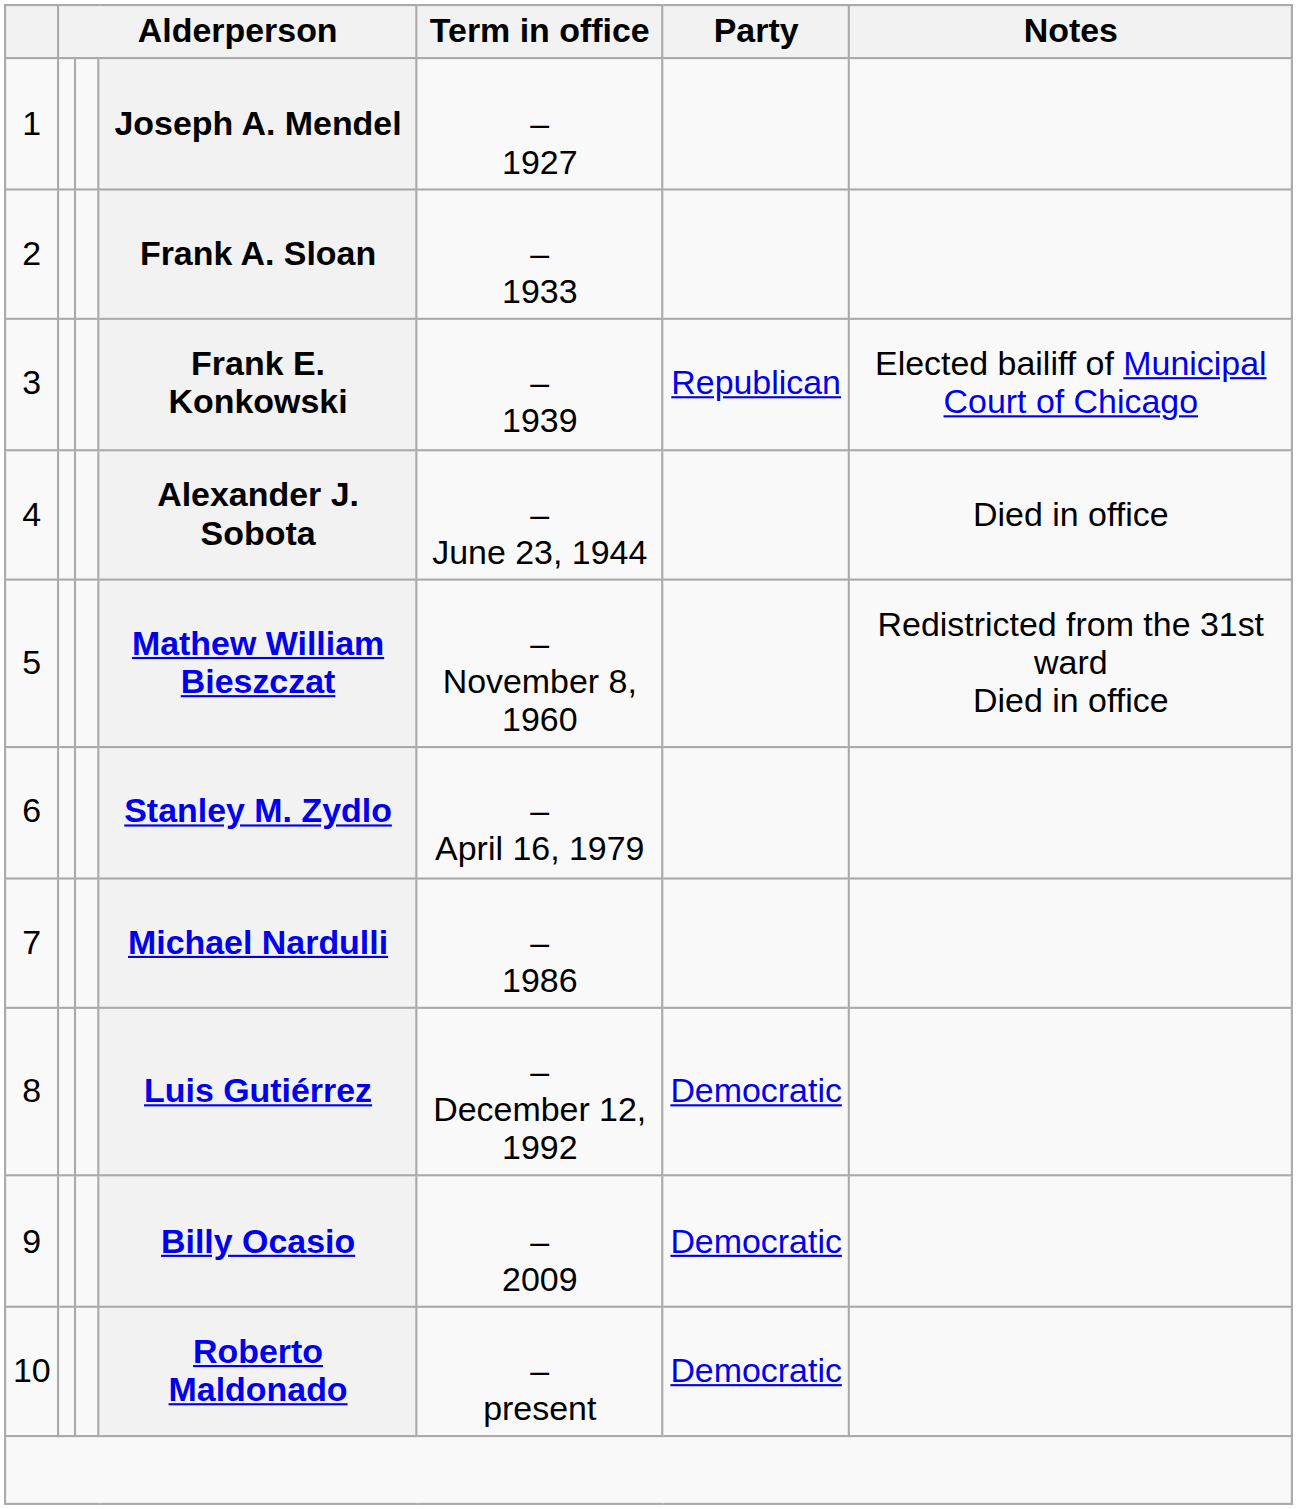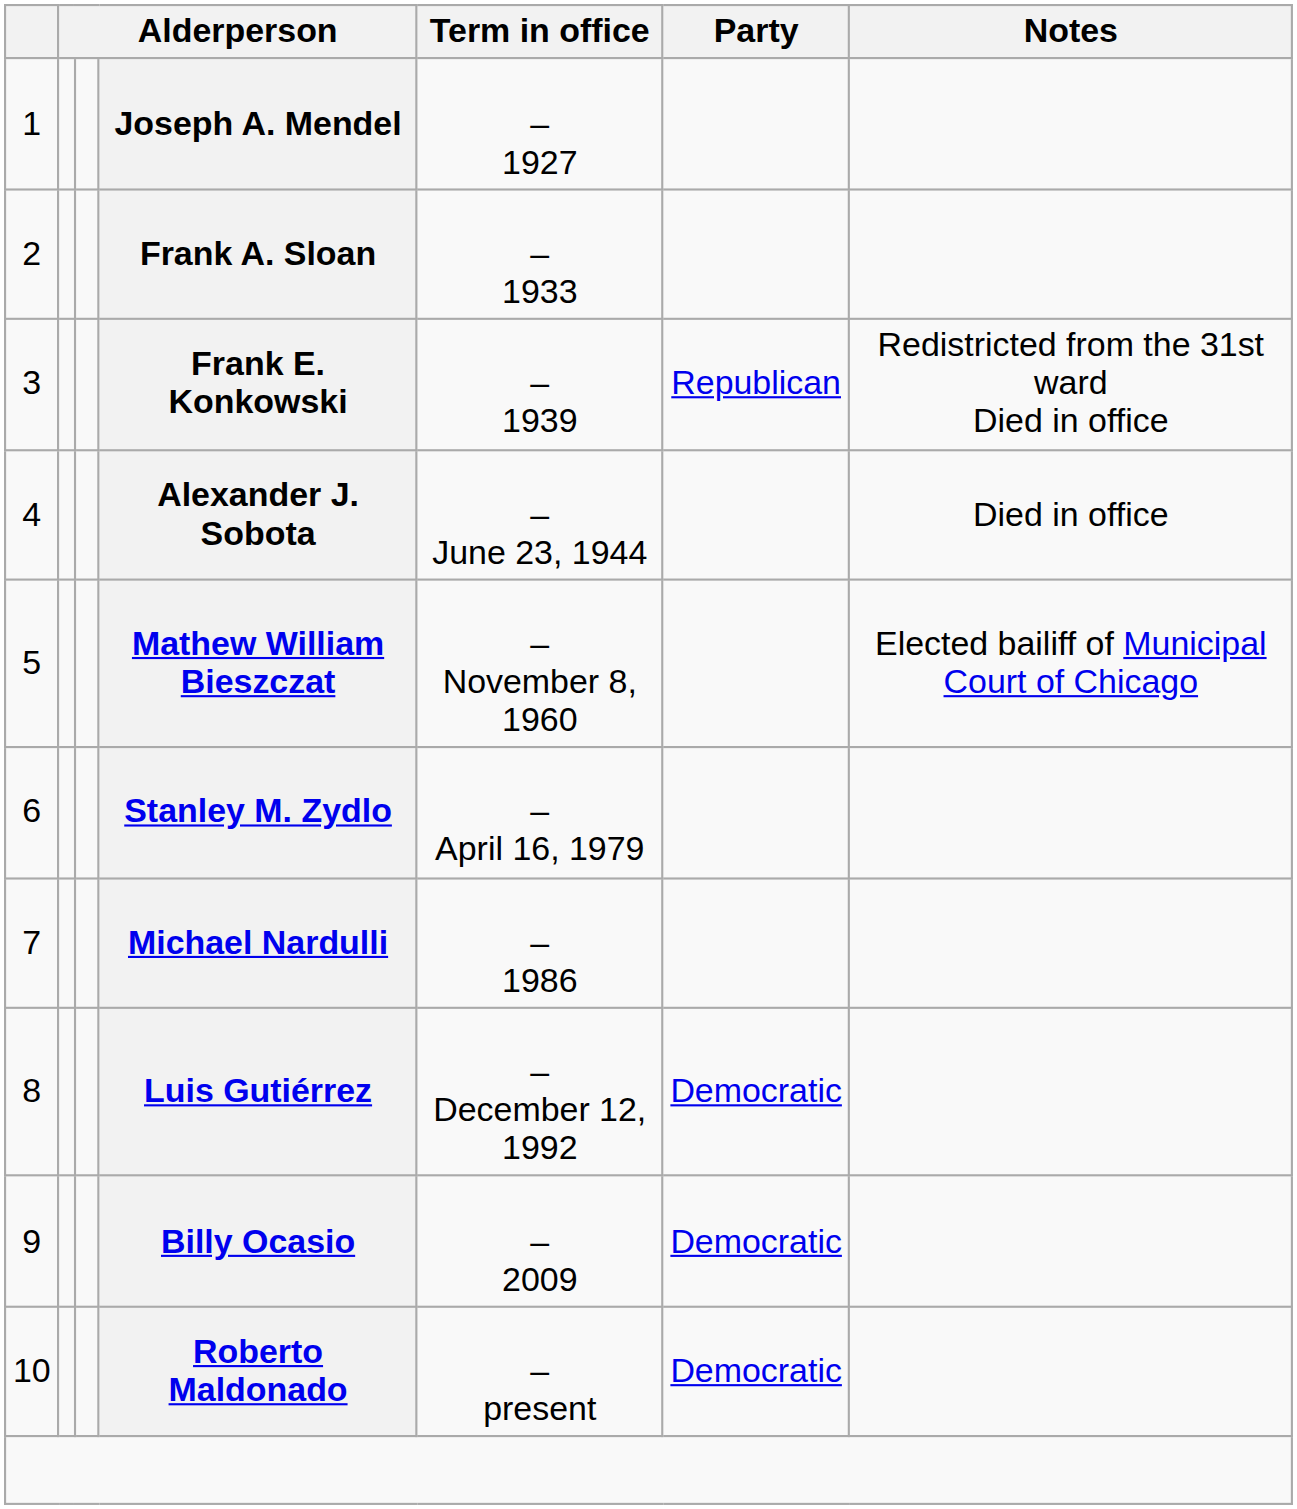(1071, 383) Elected bailiff of Municipal Court of Chicago -> (1071, 383) Redistricted from the 31st ward Died in office
(1071, 662) Redistricted from the 31st ward Died in office -> (1071, 662) Elected bailiff of Municipal Court of Chicago
